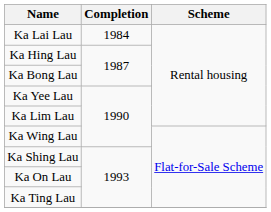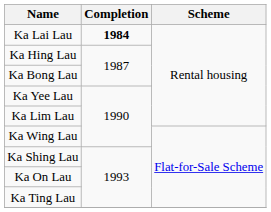(116, 34) normal -> (116, 34) bold
